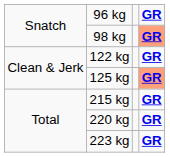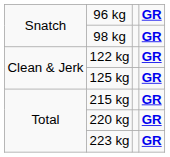(152, 36) lightsalmon background -> (152, 36) no background
(152, 78) lightsalmon background -> (152, 78) no background
